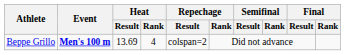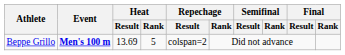(153, 42) 4 -> (153, 42) 5
